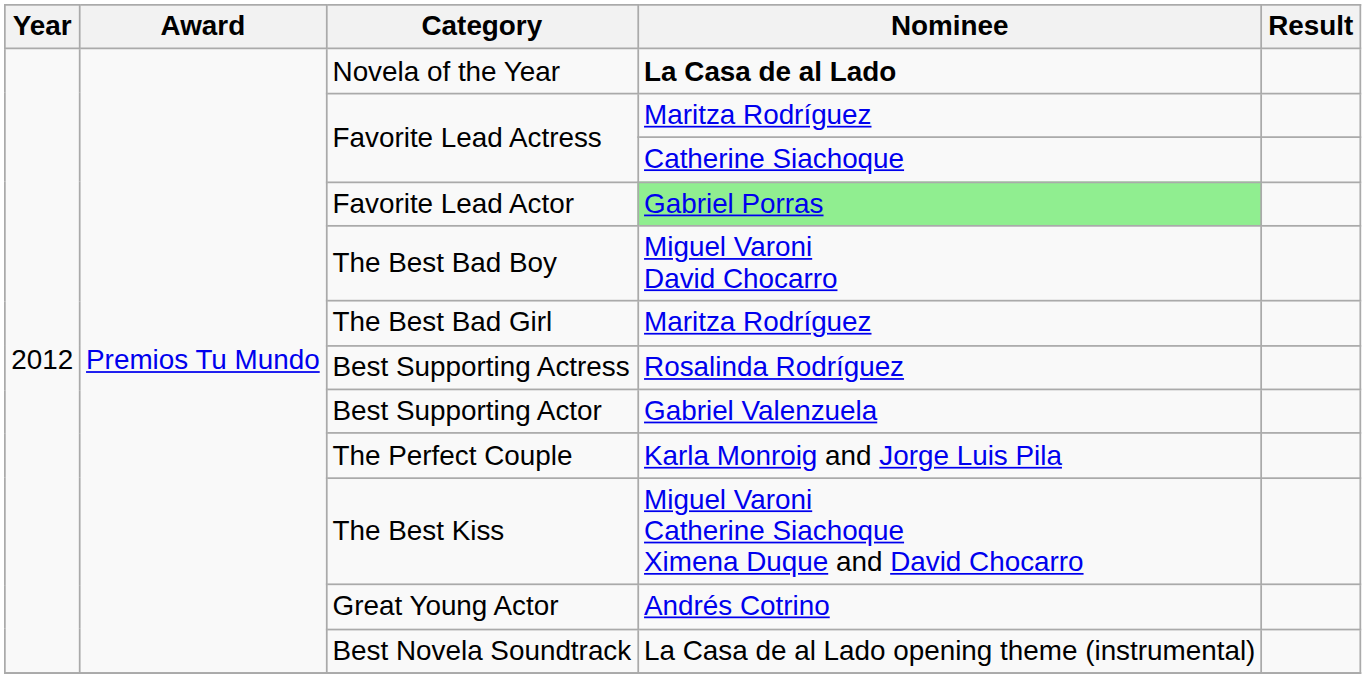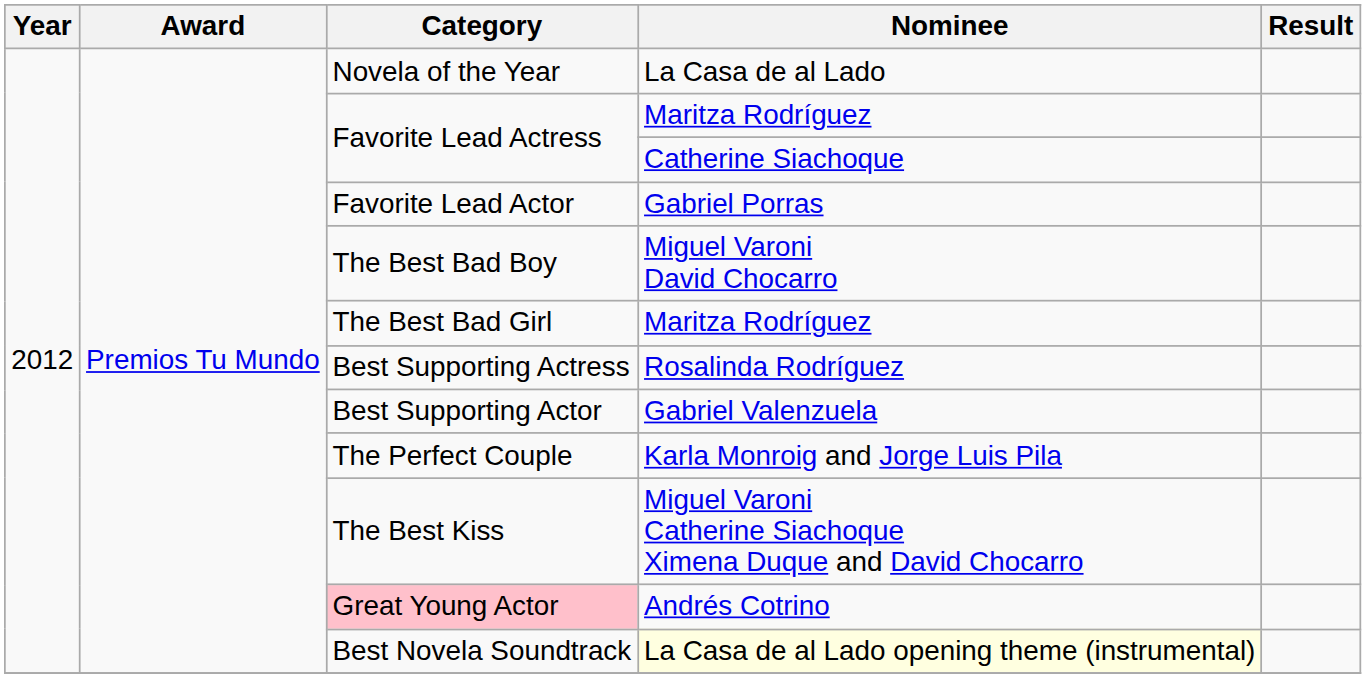(770, 70) bold -> (765, 70) normal
(734, 203) lightgreen background -> (734, 203) no background
(446, 606) no background -> (446, 606) pink background
(950, 650) no background -> (950, 650) lightyellow background
